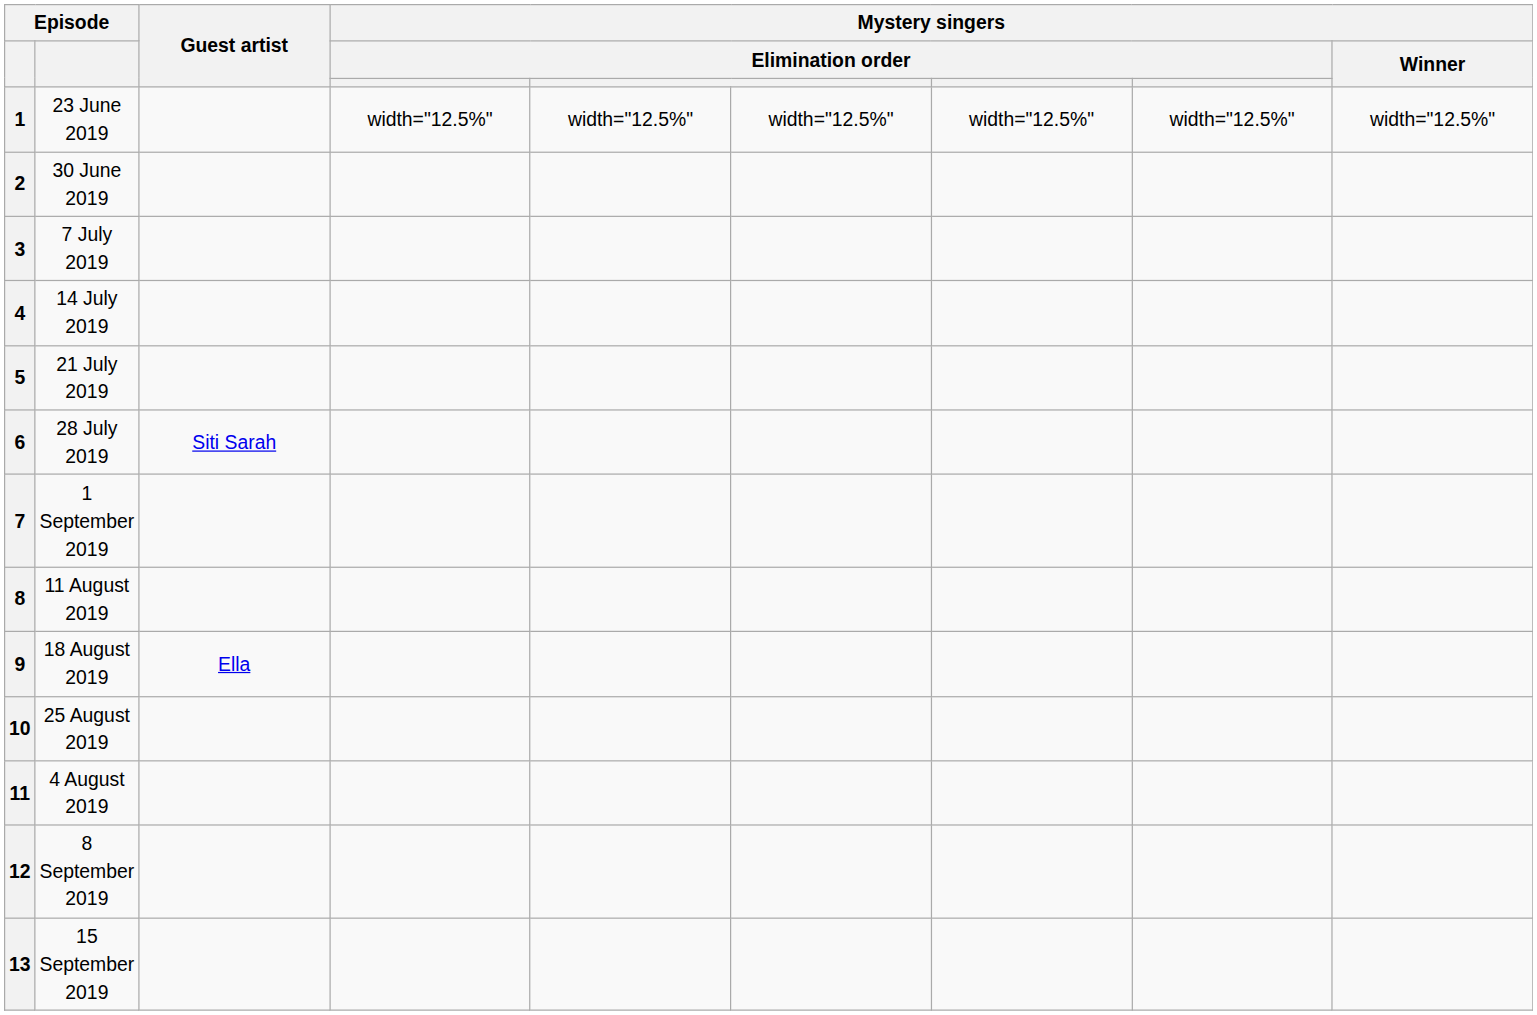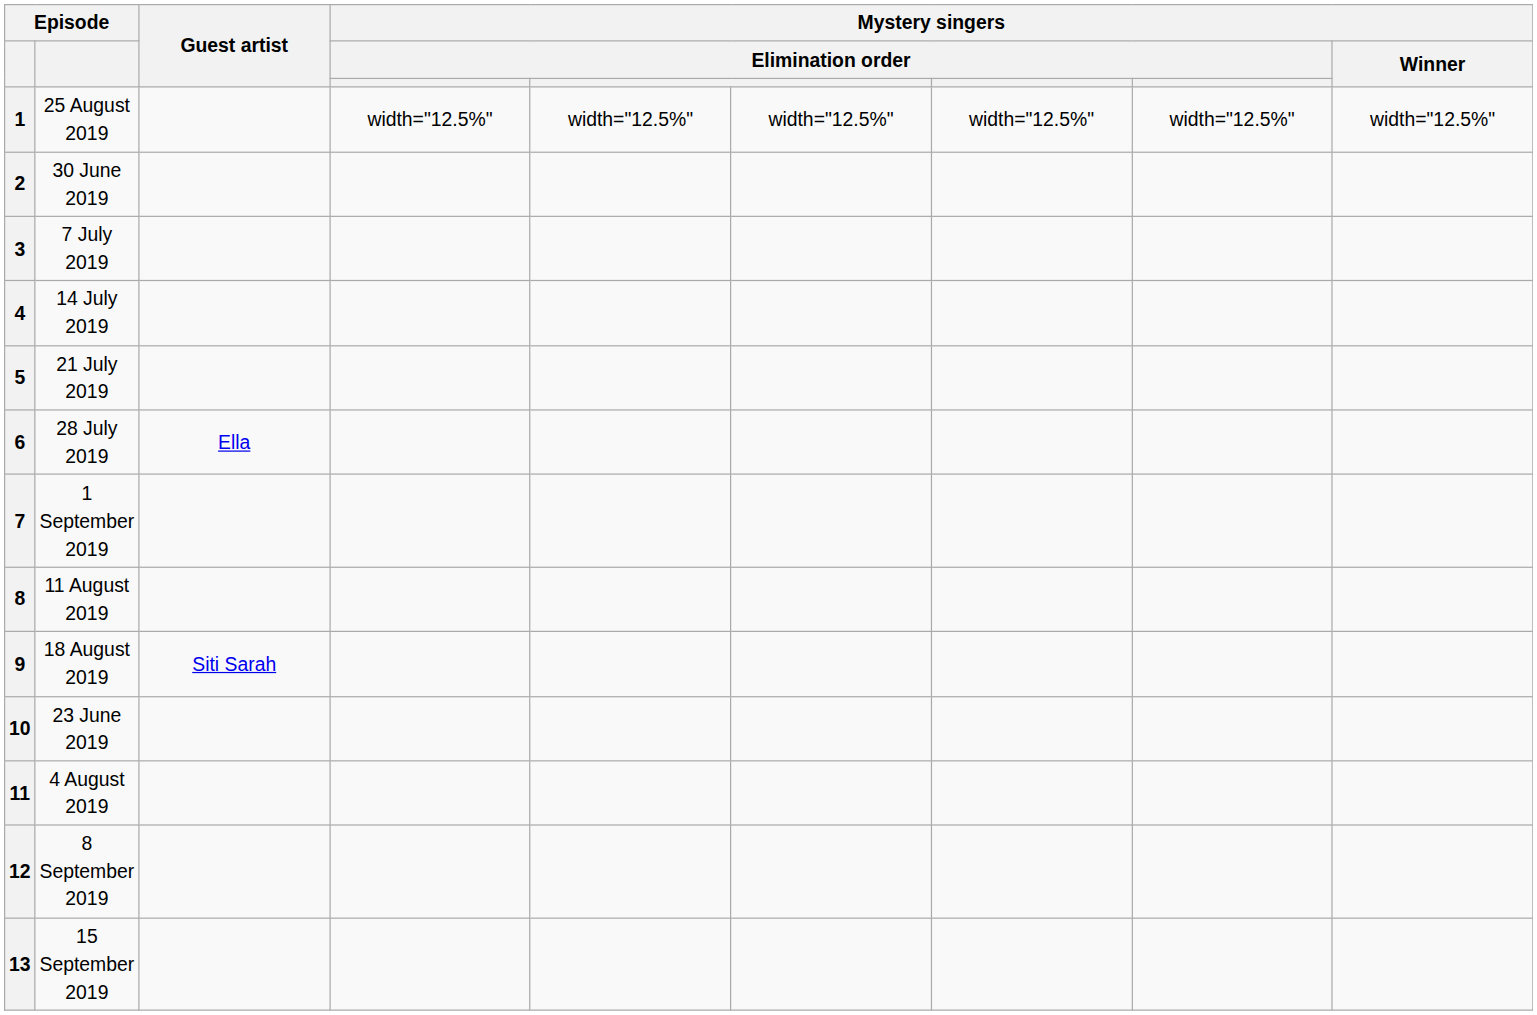(87, 119) 23 June 2019 -> (87, 119) 25 August 2019
(234, 442) Siti Sarah -> (234, 442) Ella
(234, 664) Ella -> (234, 664) Siti Sarah
(87, 728) 25 August 2019 -> (87, 728) 23 June 2019
